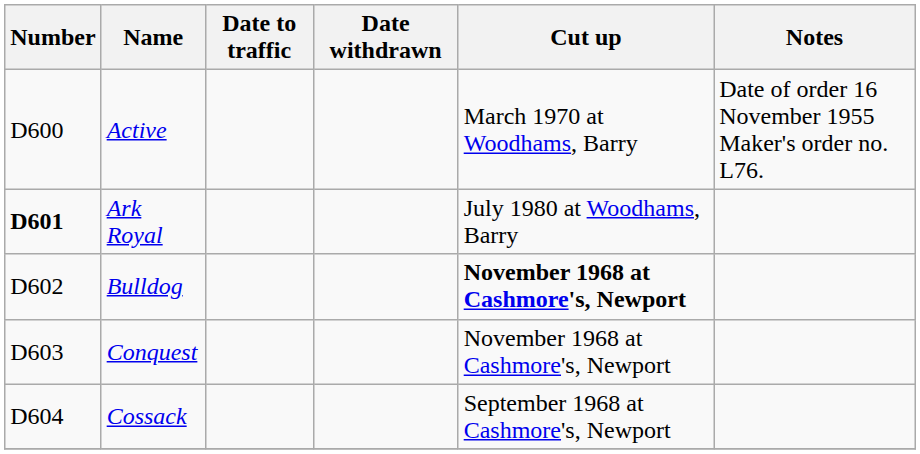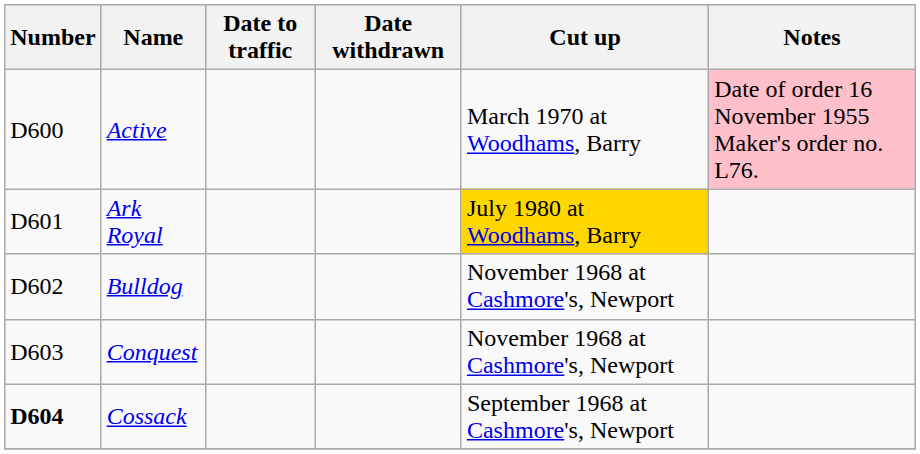(804, 129) no background -> (799, 129) pink background
(37, 221) bold -> (37, 221) normal
(582, 221) no background -> (554, 221) gold background
(575, 286) bold -> (570, 286) normal
(37, 416) normal -> (37, 416) bold
